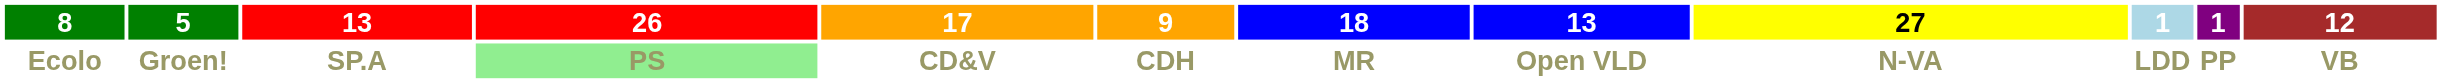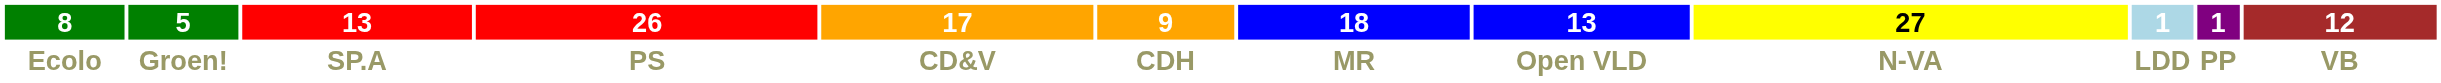(647, 61) lightgreen background -> (647, 61) no background
